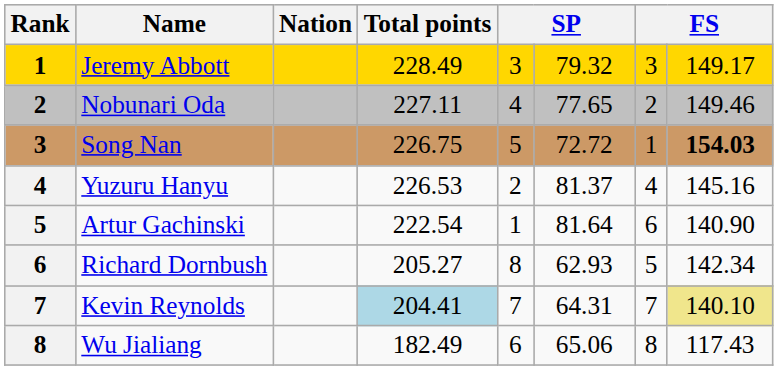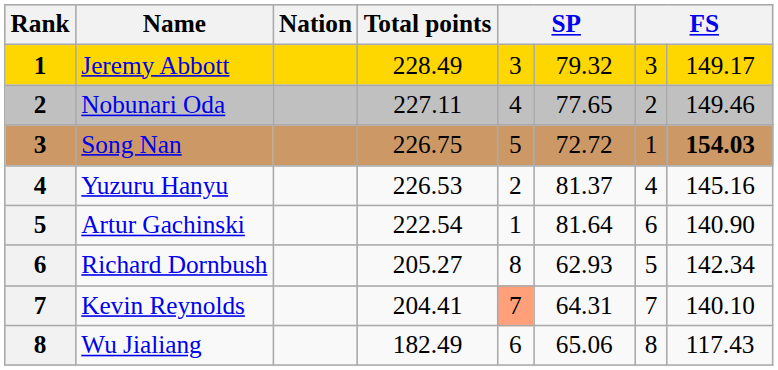(428, 305) lightblue background -> (428, 305) no background
(515, 305) no background -> (515, 305) lightsalmon background
(720, 305) khaki background -> (720, 305) no background
